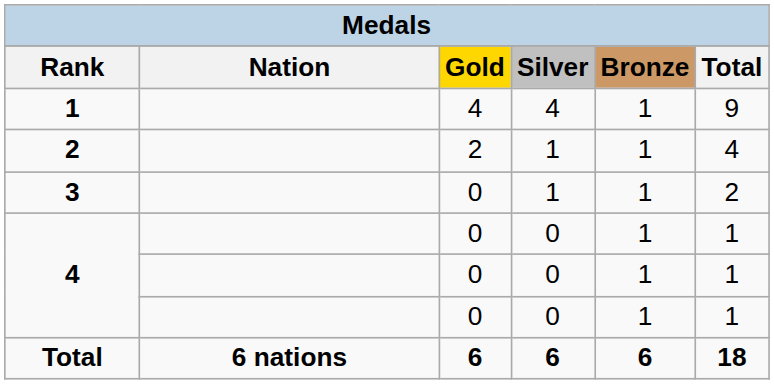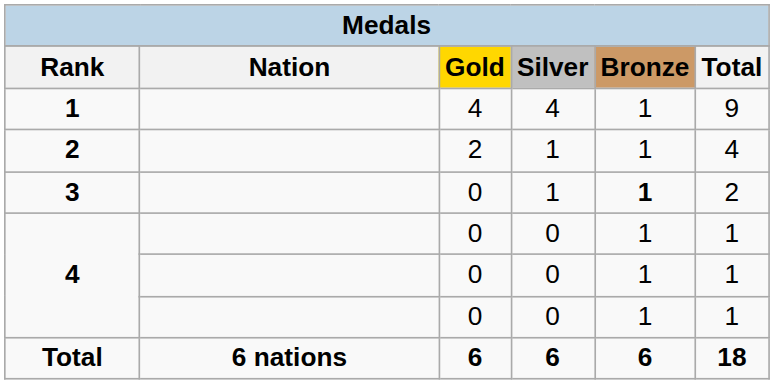(645, 191) normal -> (645, 191) bold
